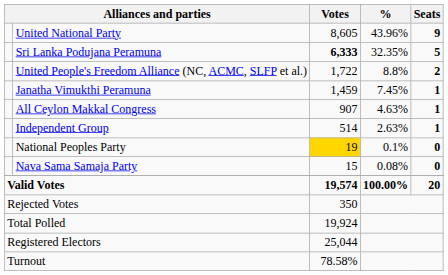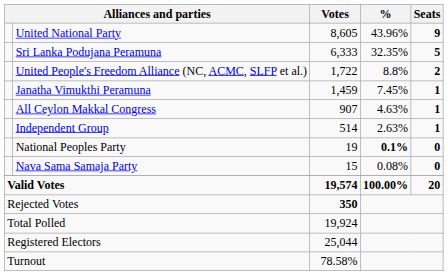(344, 52) bold -> (344, 52) normal
(352, 147) gold background -> (352, 147) no background
(396, 147) normal -> (395, 147) bold
(349, 204) normal -> (349, 204) bold
